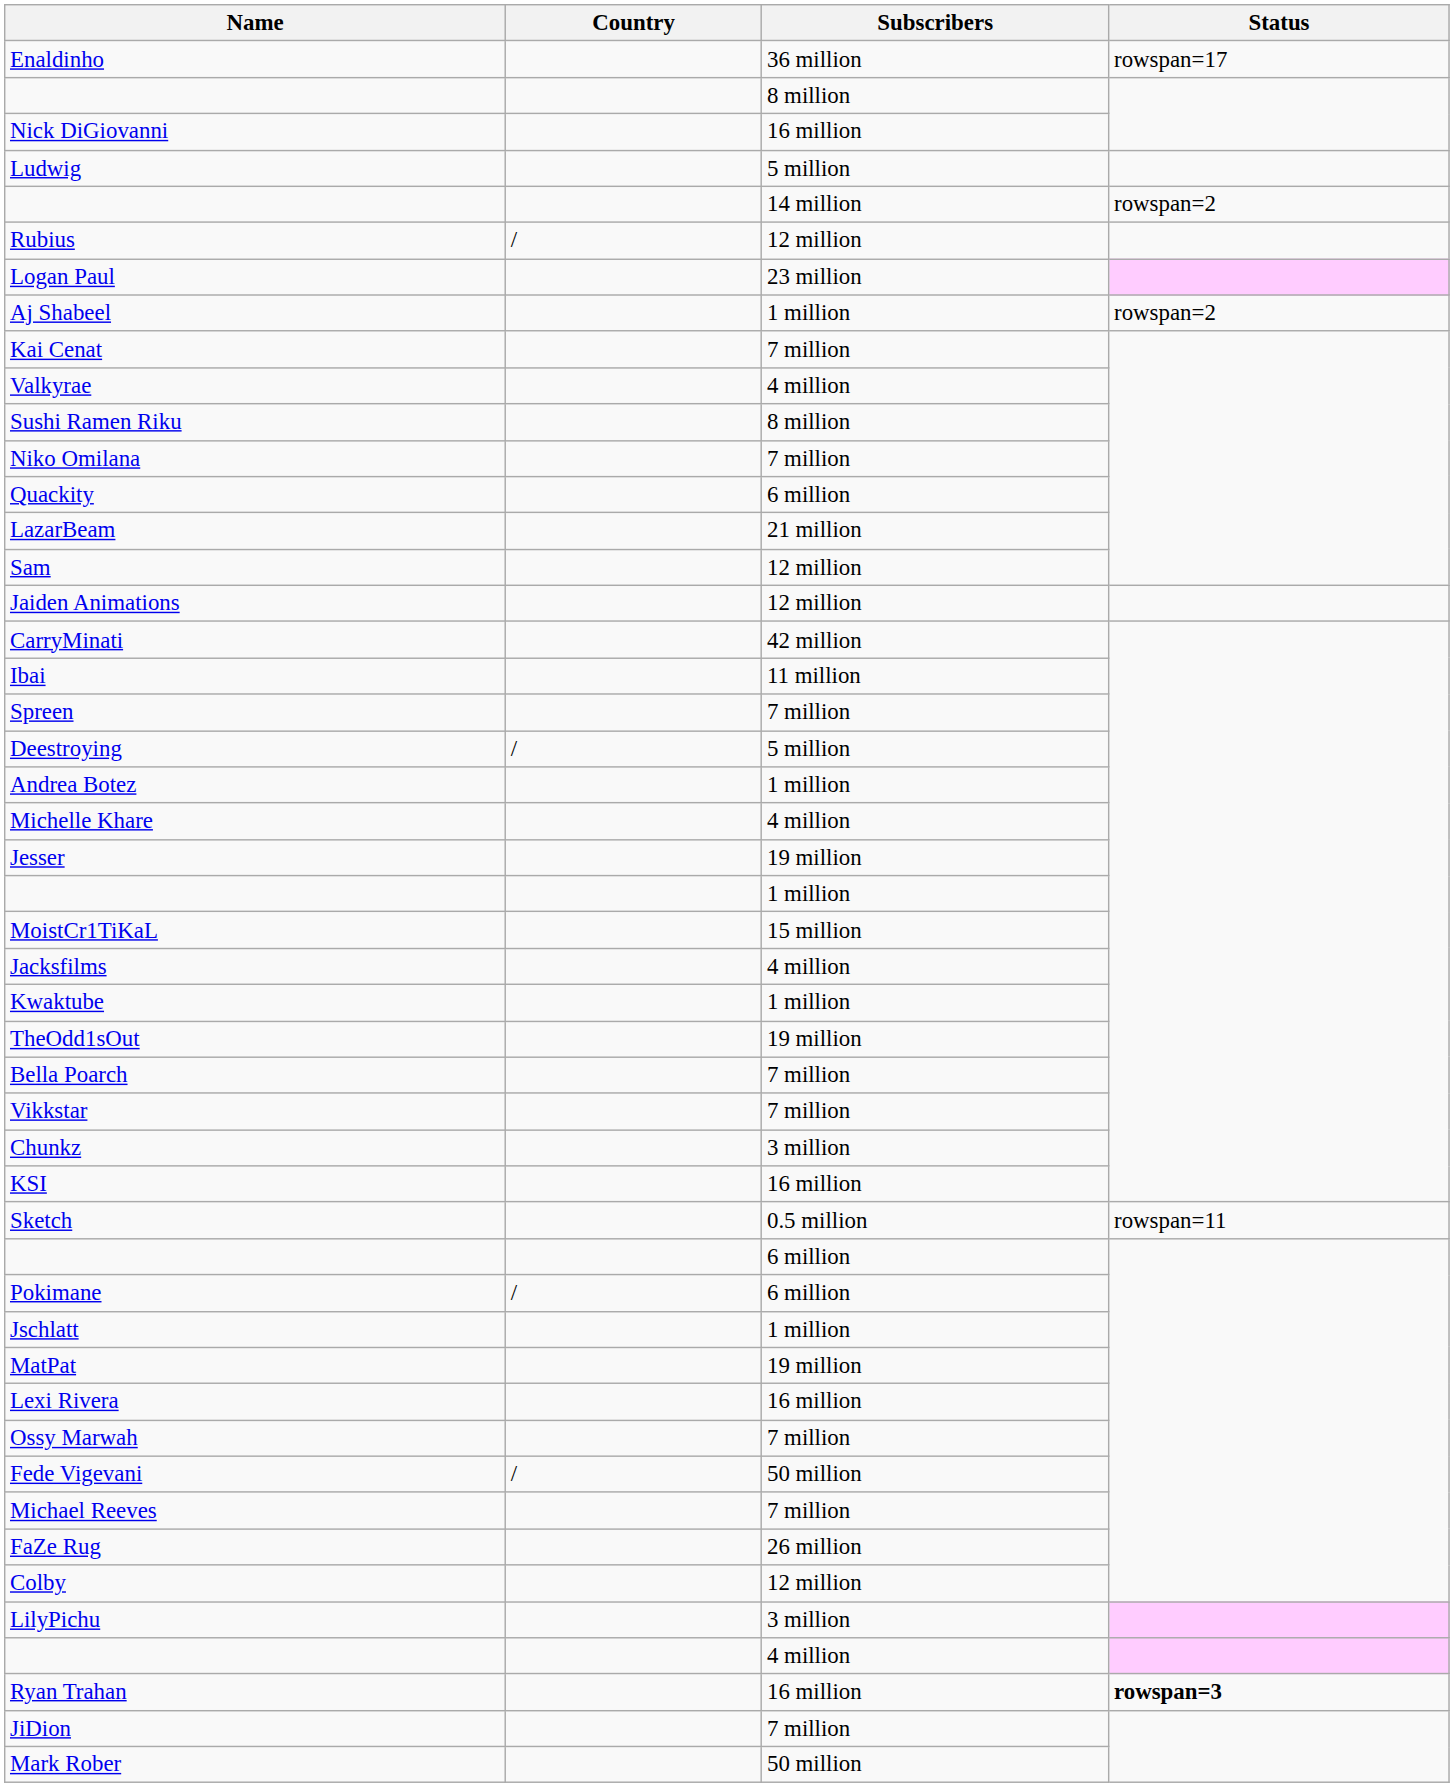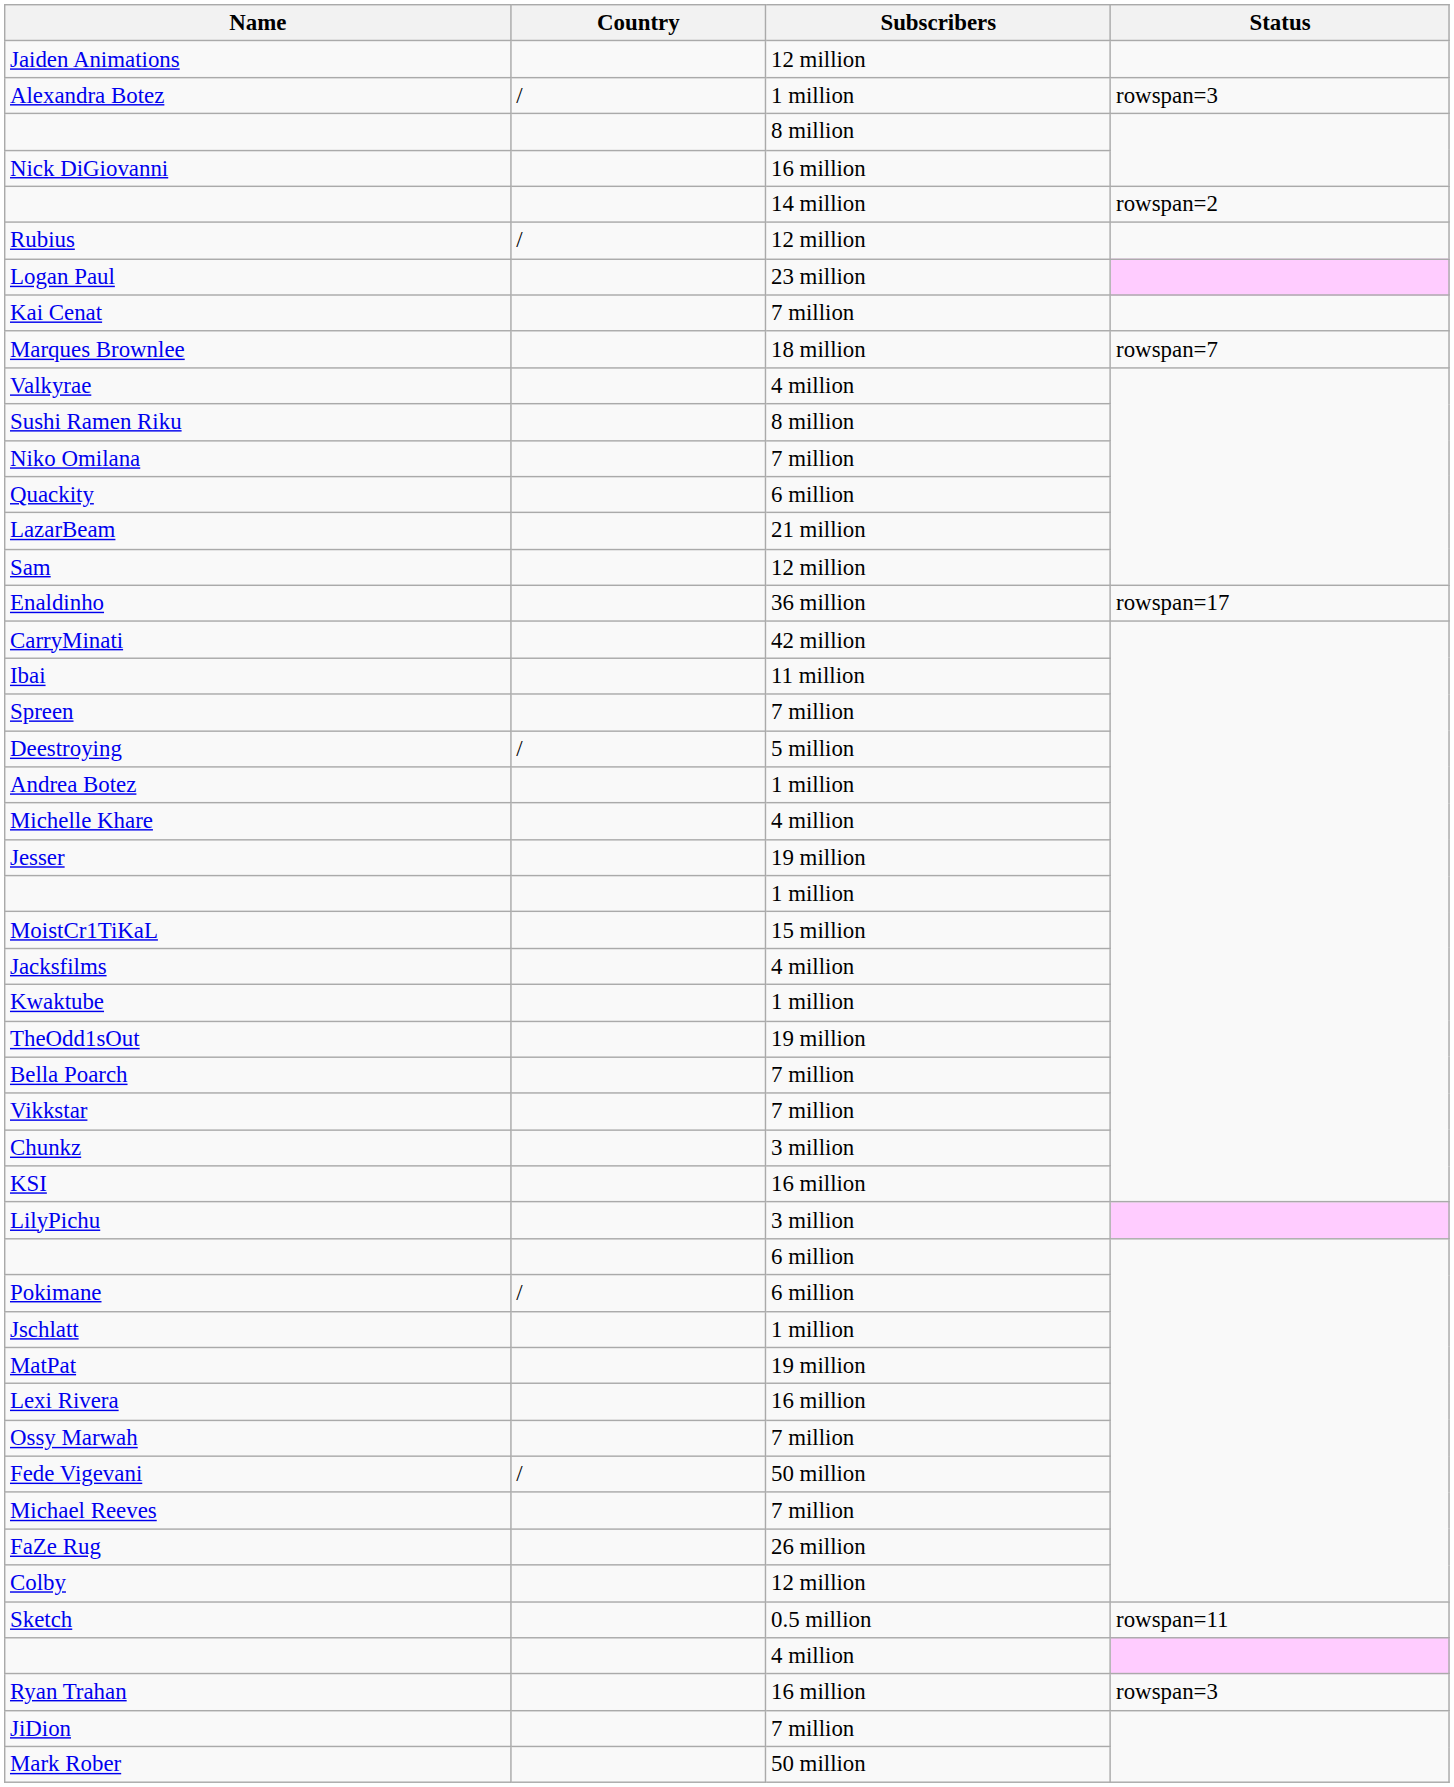rows swapped: (95, 603) <-> (57, 58)
+ row: (87, 95)
- row: (46, 167)
- row: (61, 312)
+ row: (97, 349)
rows swapped: (41, 1220) <-> (55, 1619)
(1168, 1691) bold -> (1167, 1691) normal
